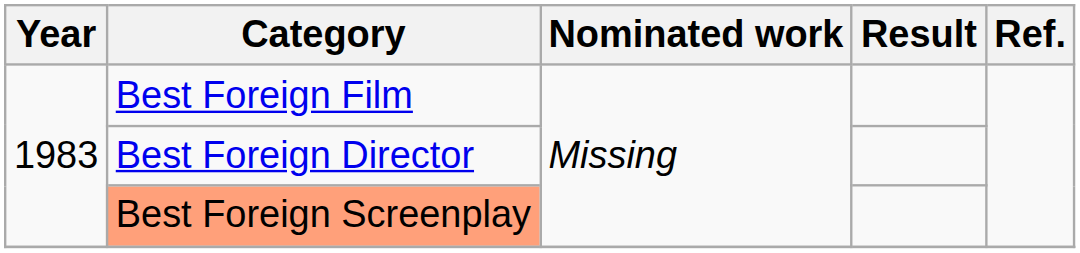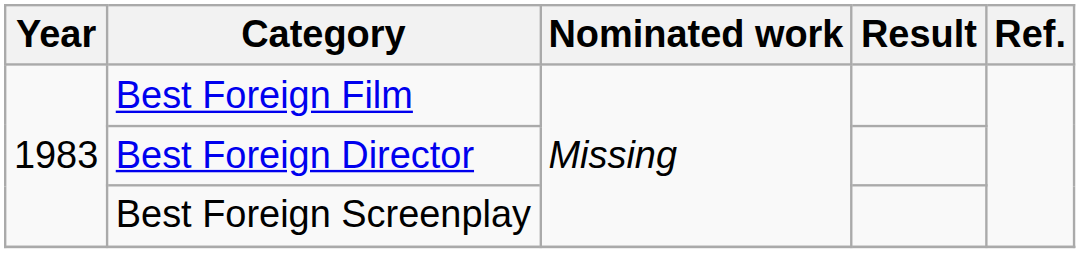(323, 214) lightsalmon background -> (323, 214) no background
